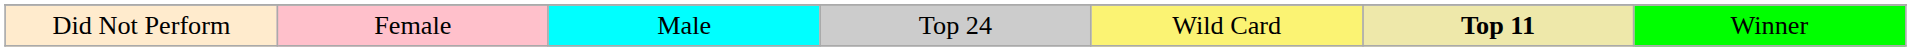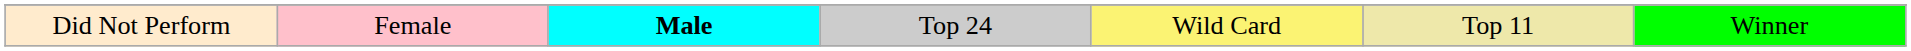(684, 25) normal -> (684, 25) bold
(1498, 25) bold -> (1498, 25) normal
